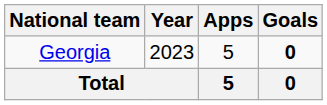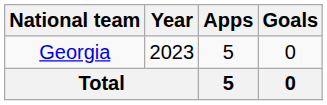(290, 52) bold -> (290, 52) normal
